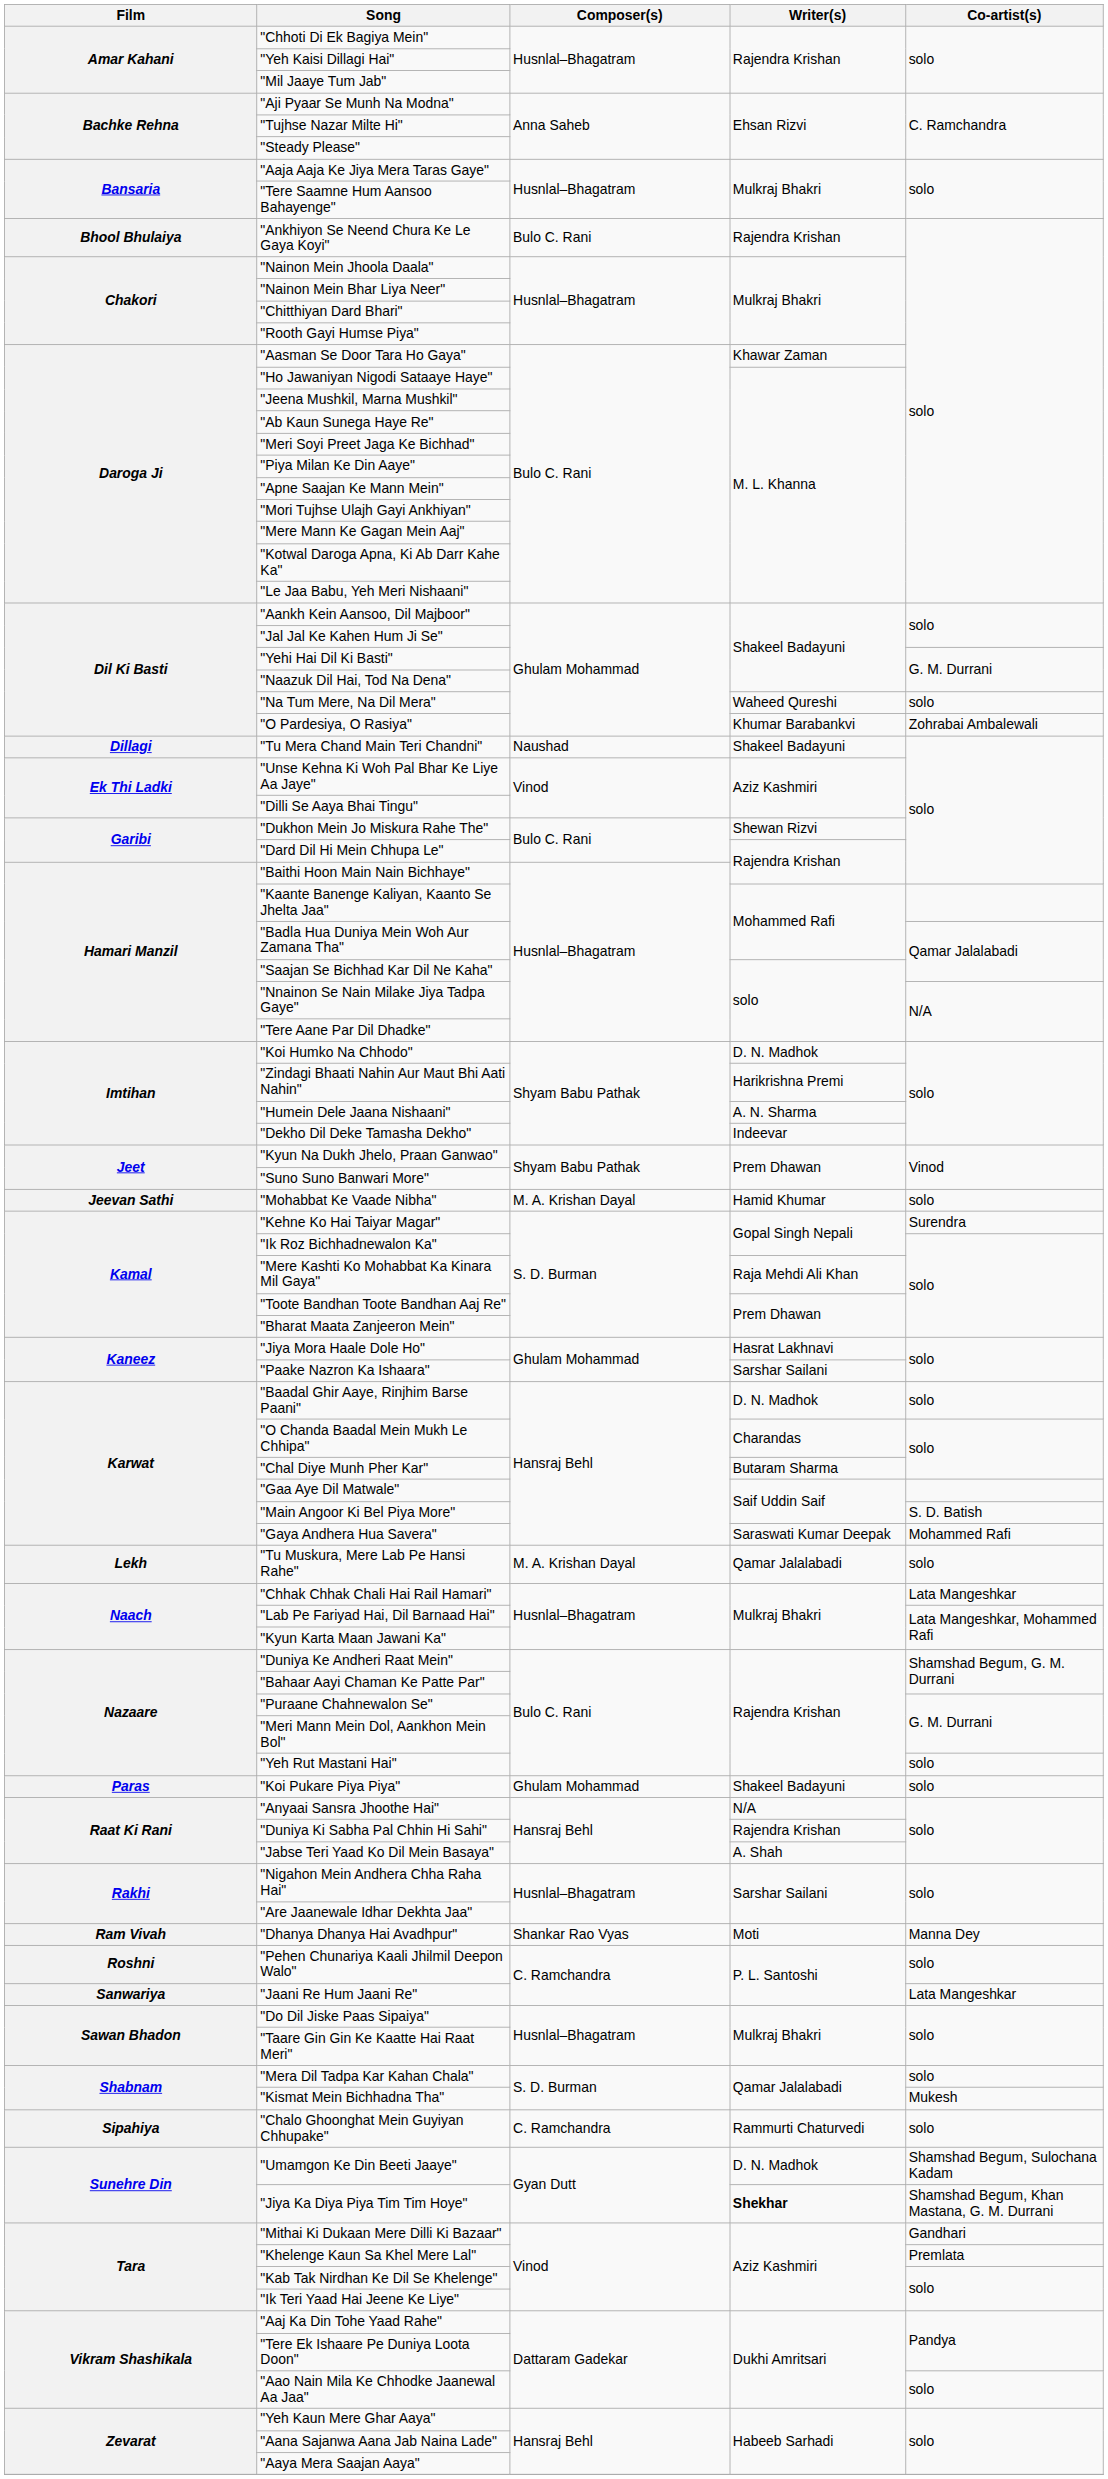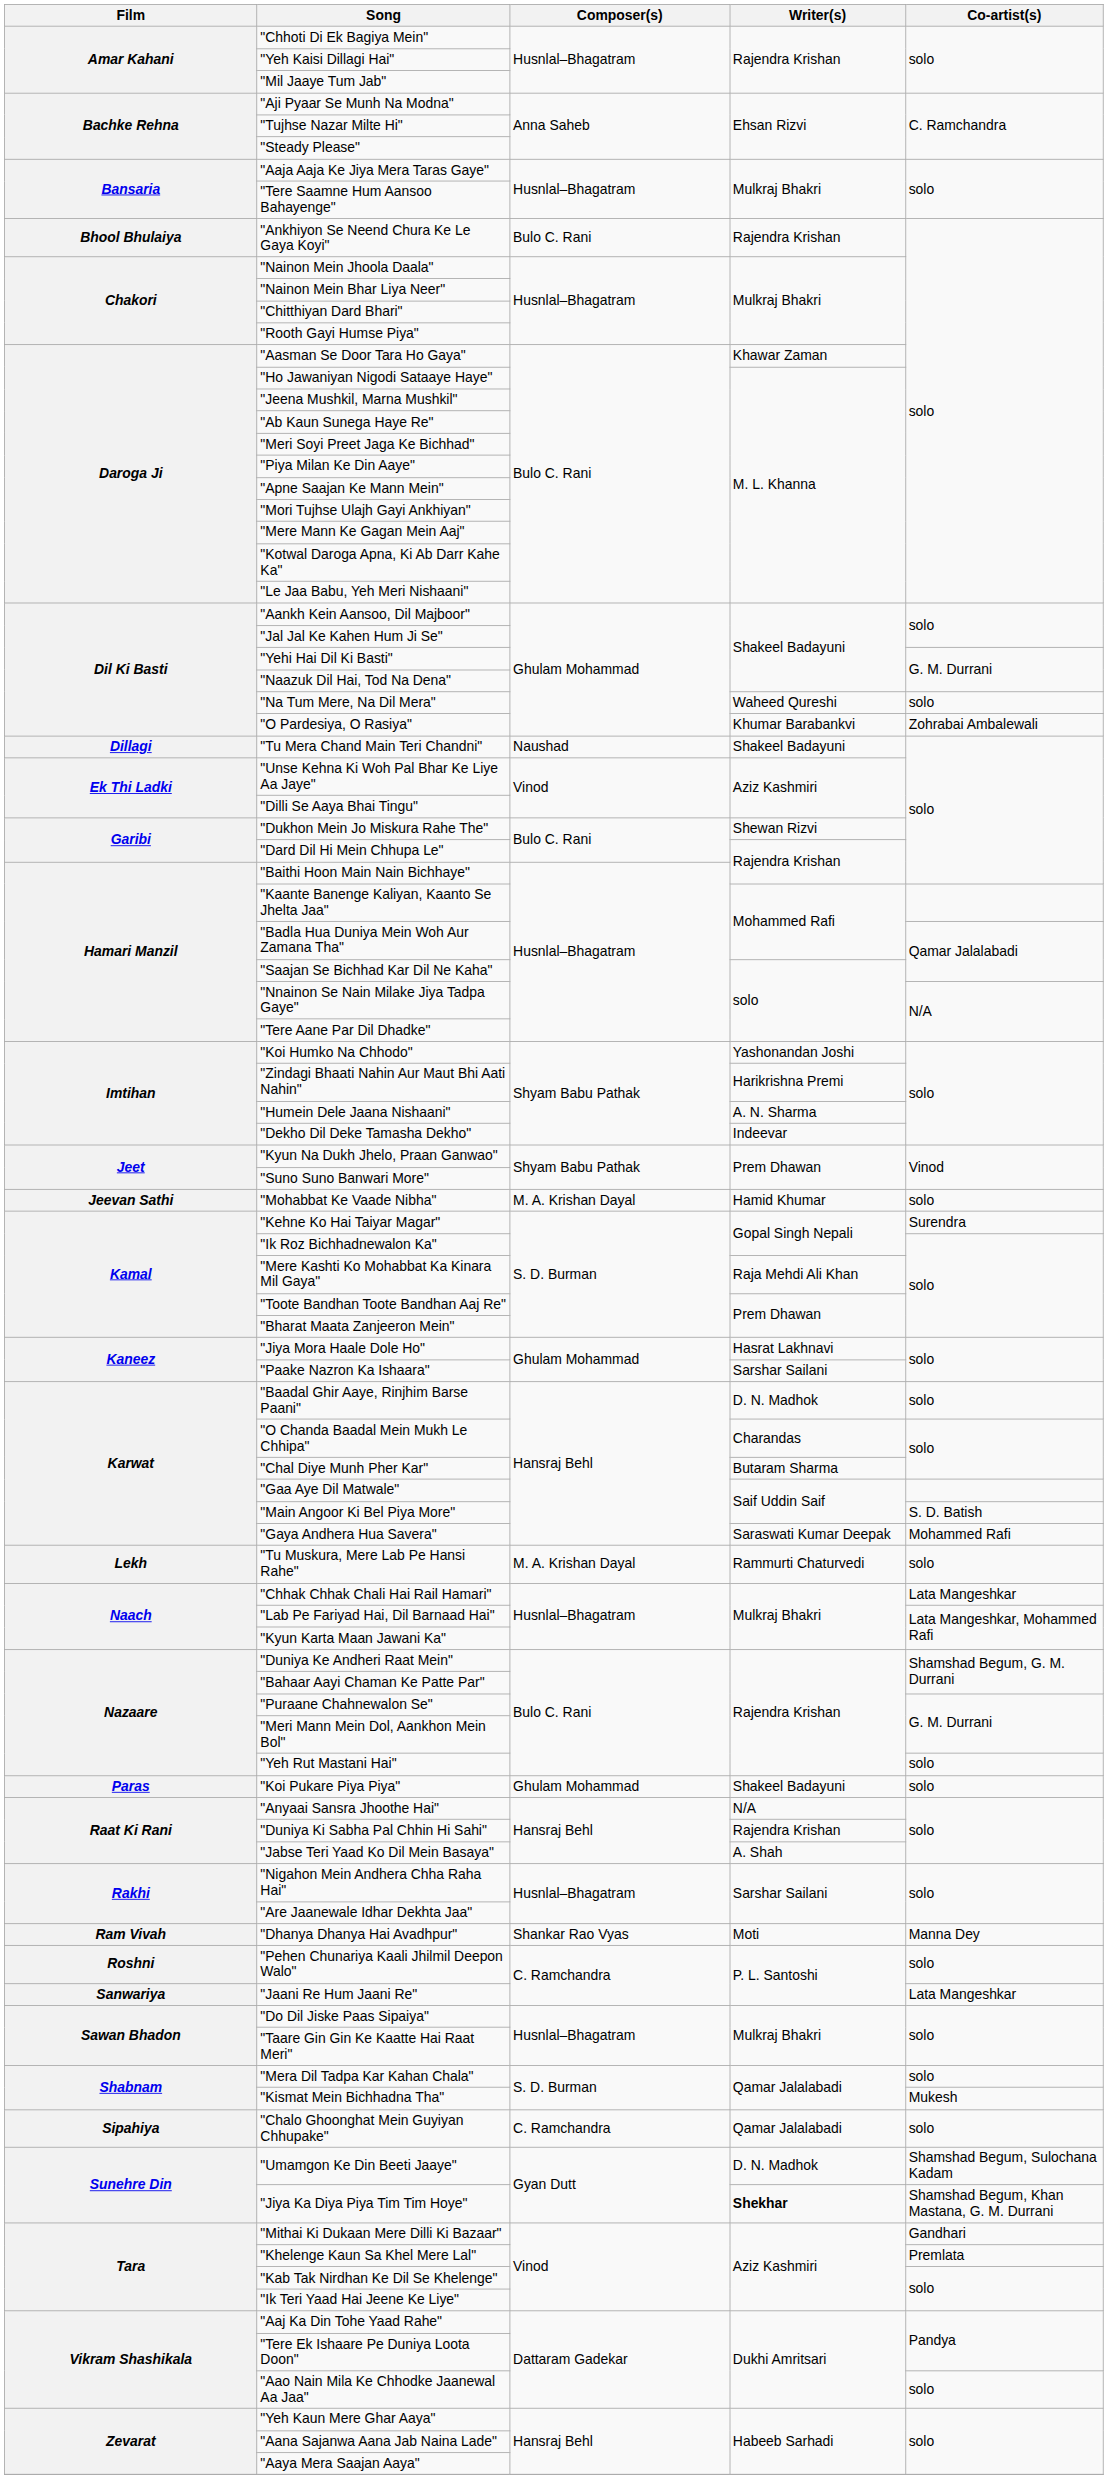(775, 1052) D. N. Madhok -> (793, 1052) Yashonandan Joshi
(787, 1564) Qamar Jalalabadi -> (799, 1564) Rammurti Chaturvedi
(799, 2128) Rammurti Chaturvedi -> (787, 2128) Qamar Jalalabadi
